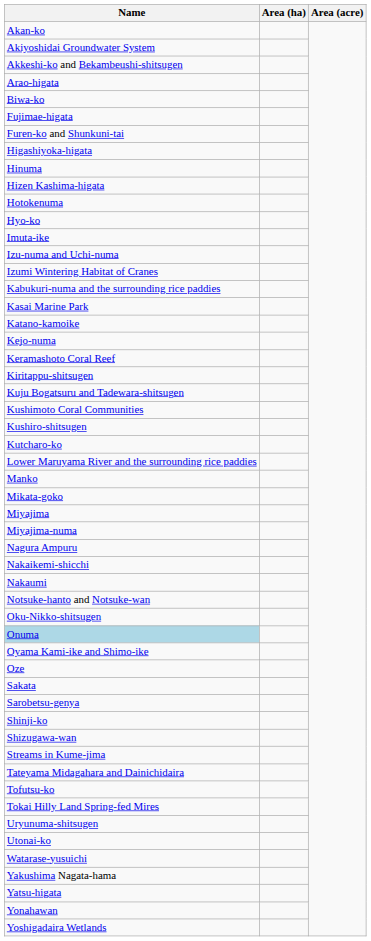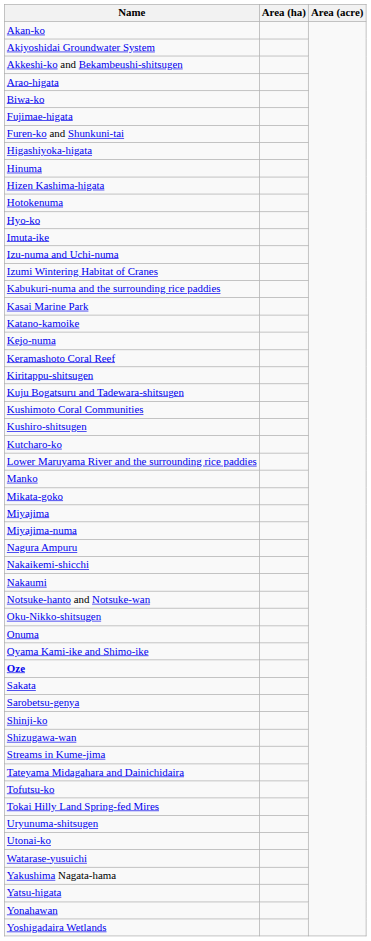(23, 634) lightblue background -> (23, 634) no background
(16, 668) normal -> (16, 668) bold
